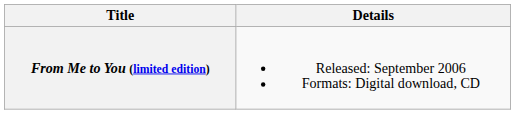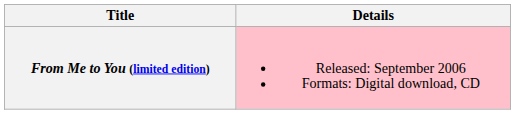(373, 76) no background -> (373, 76) pink background
